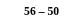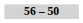(42, 11) no background -> (42, 11) lightgrey background
